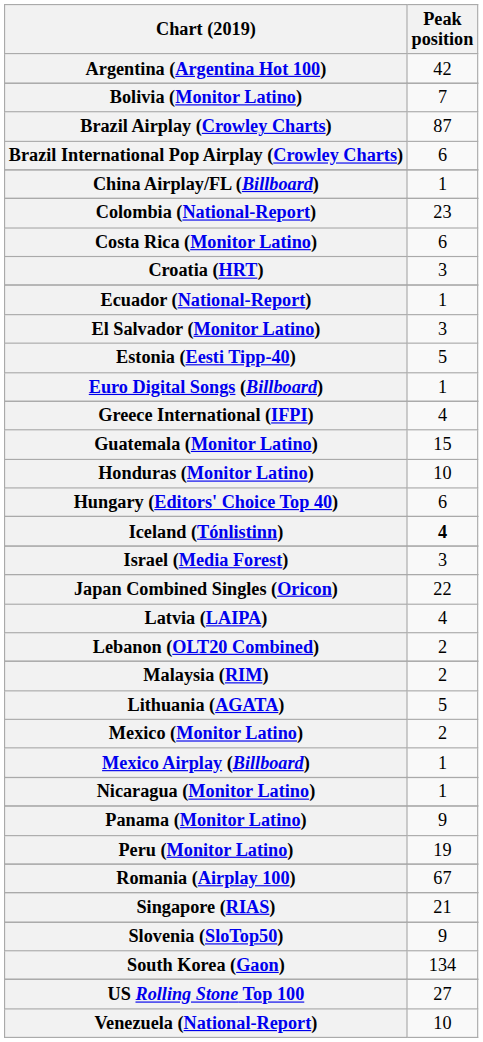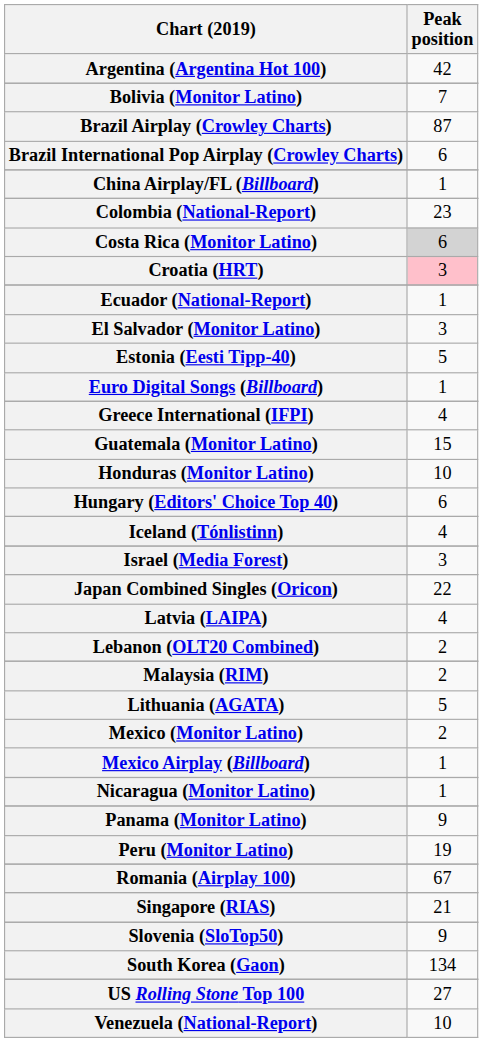(442, 241) no background -> (442, 241) lightgrey background
(442, 270) no background -> (442, 270) pink background
(442, 531) bold -> (442, 531) normal
